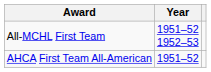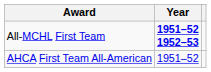(178, 36) normal -> (178, 36) bold
